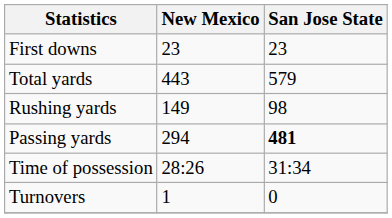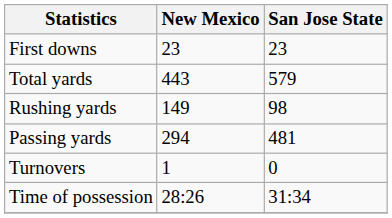(282, 138) bold -> (282, 138) normal
rows swapped: (47, 197) <-> (81, 167)
